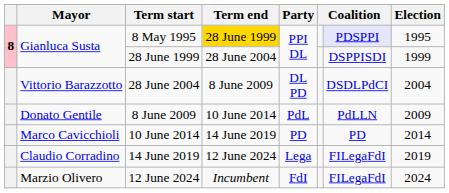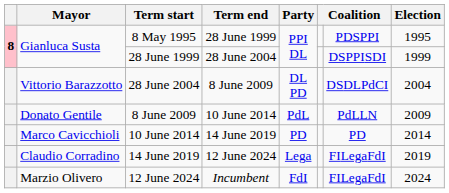(241, 36) gold background -> (241, 36) no background
(357, 36) lavender background -> (357, 36) no background
